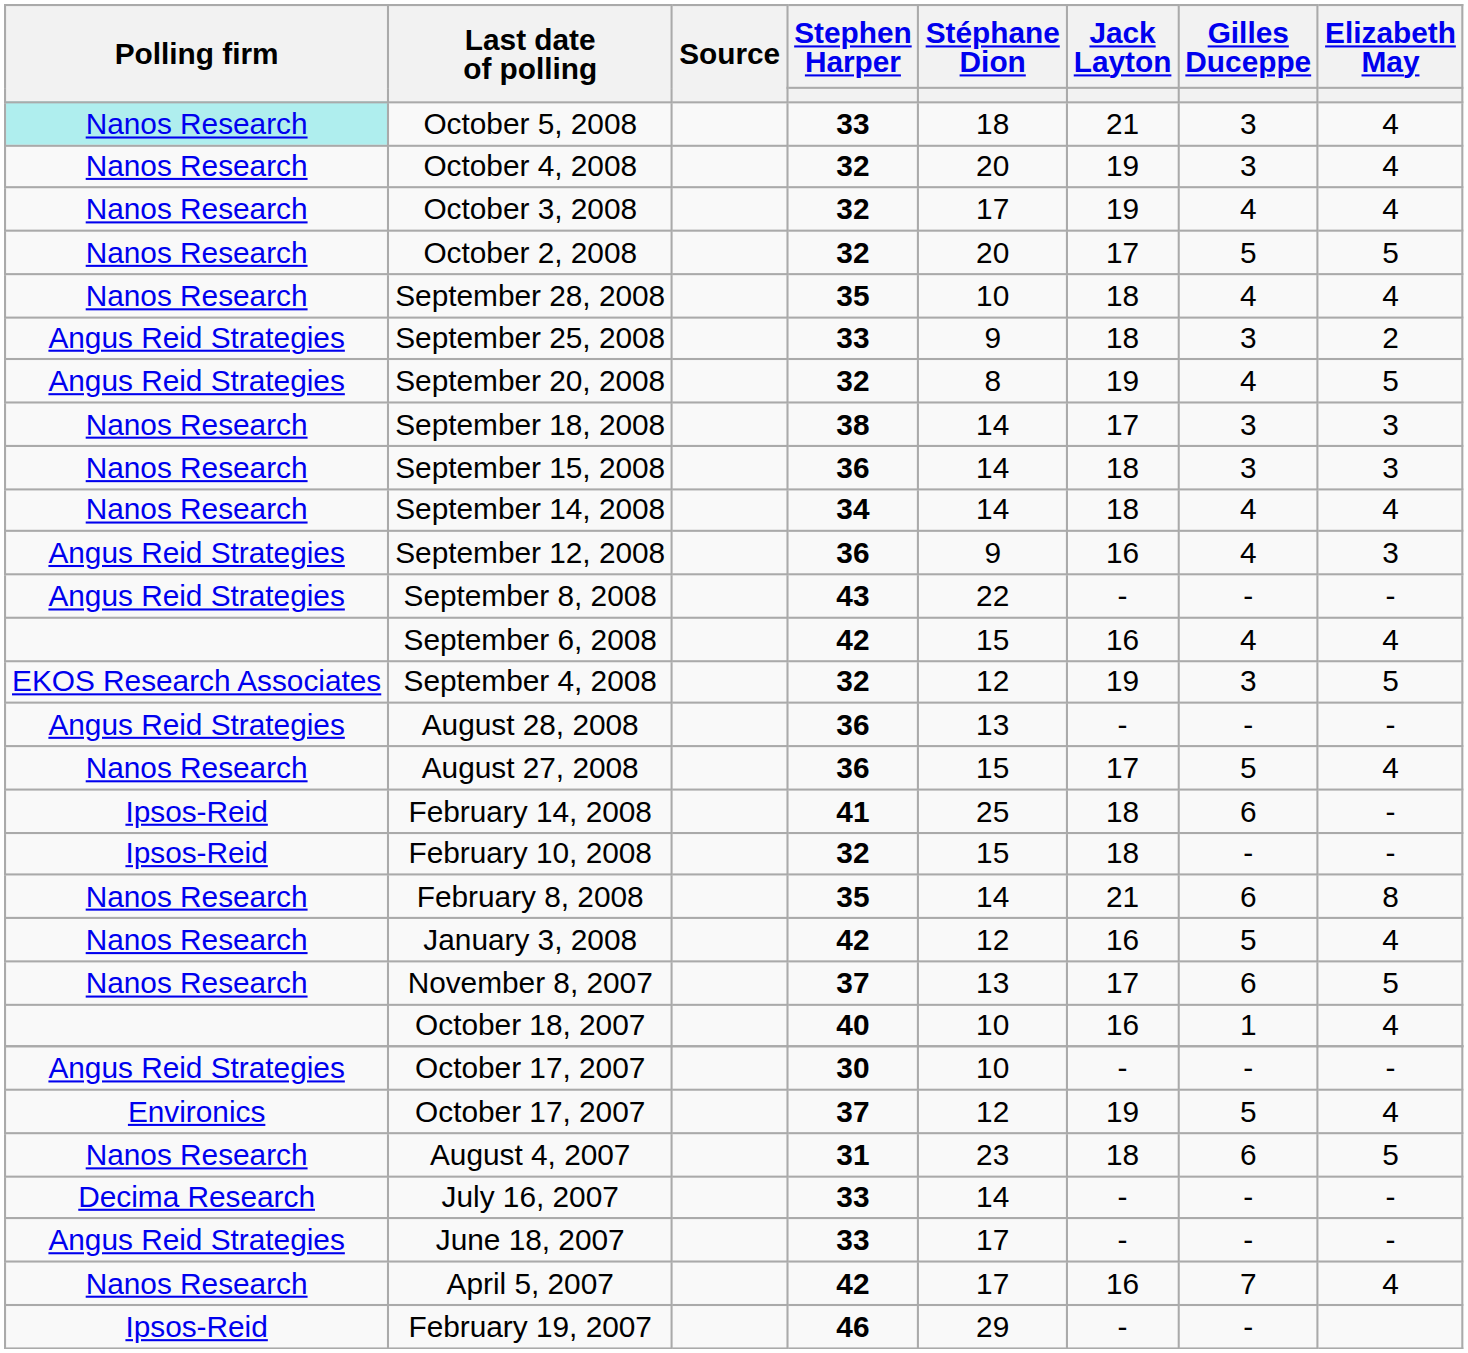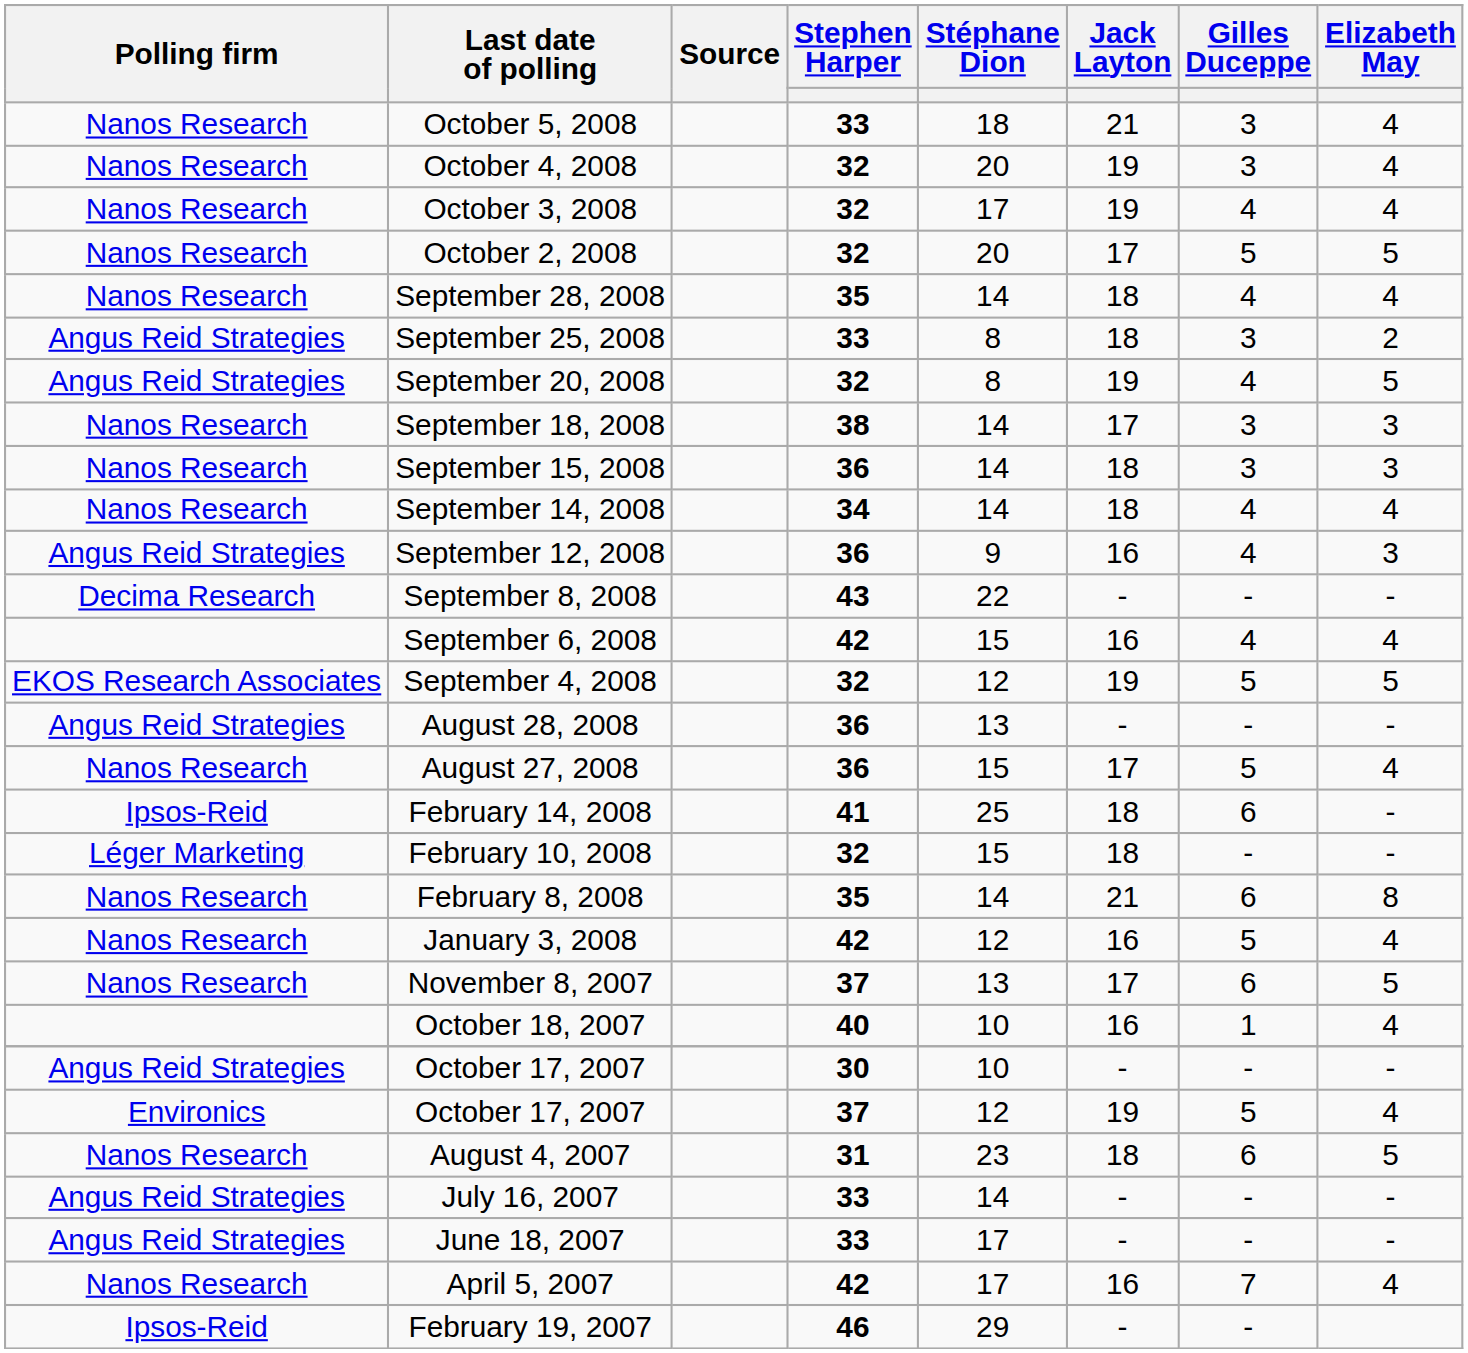(197, 124) paleturquoise background -> (197, 124) no background
(993, 295) 10 -> (993, 295) 14
(993, 338) 9 -> (993, 338) 8
(197, 596) Angus Reid Strategies -> (197, 596) Decima Research
(1248, 682) 3 -> (1248, 682) 5
(197, 854) Ipsos-Reid -> (197, 854) Léger Marketing
(197, 1197) Decima Research -> (197, 1197) Angus Reid Strategies
